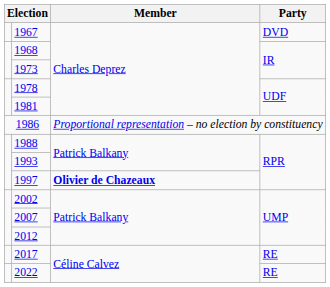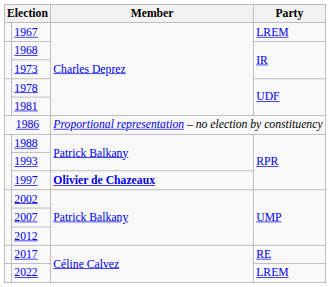(275, 32) DVD -> (272, 32) LREM
(270, 273) RE -> (272, 273) LREM
